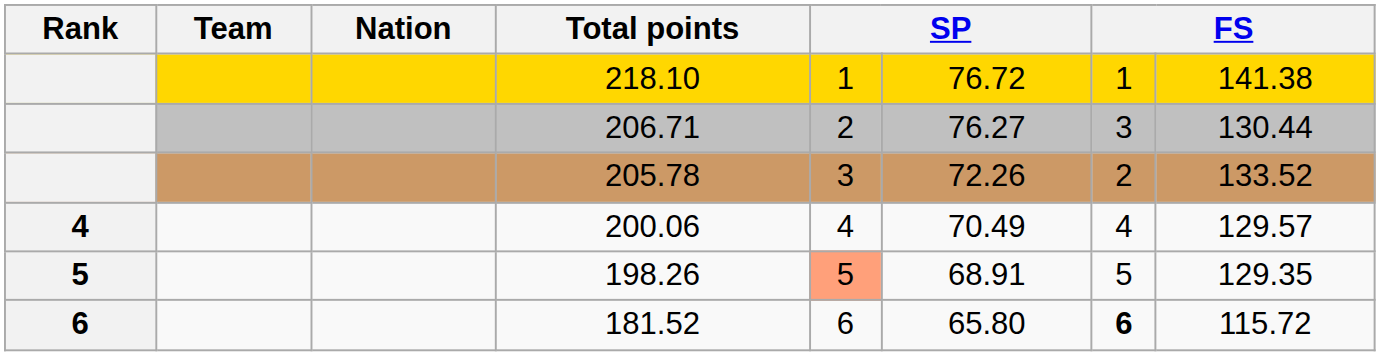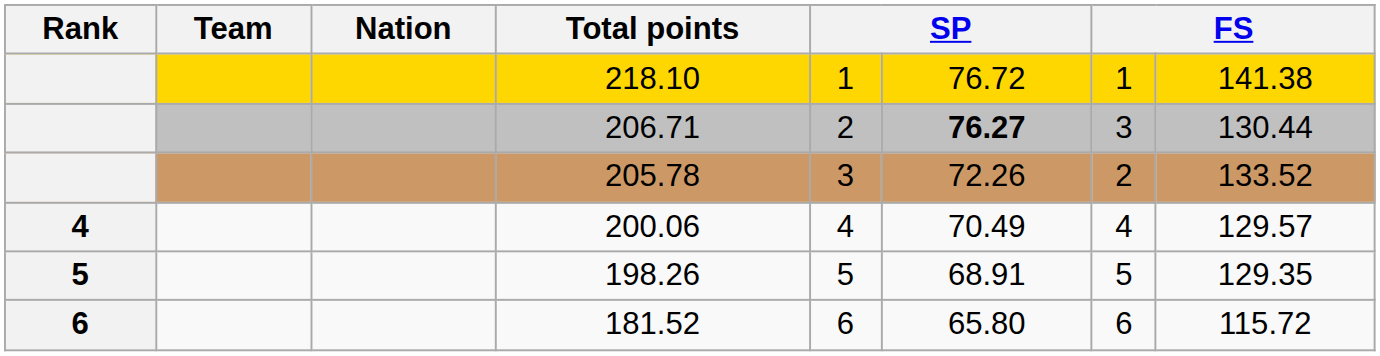(987, 127) normal -> (987, 127) bold
(845, 275) lightsalmon background -> (845, 275) no background
(1124, 324) bold -> (1124, 324) normal
